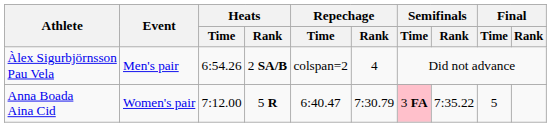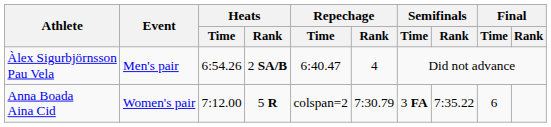(321, 66) colspan=2 -> (321, 66) 6:40.47
(321, 103) 6:40.47 -> (321, 103) colspan=2
(414, 103) pink background -> (414, 103) no background
(494, 103) 5 -> (494, 103) 6
